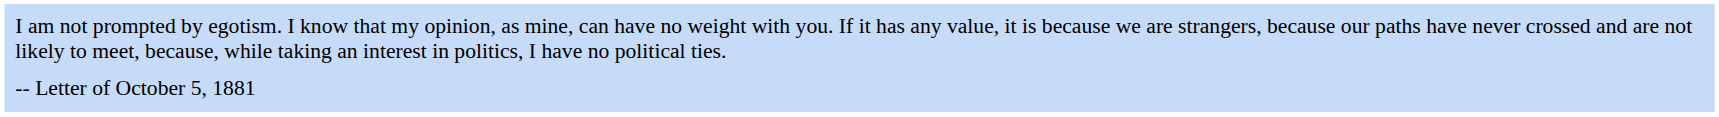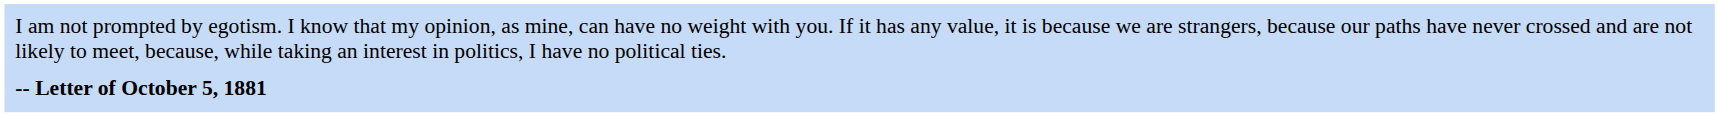(135, 89) normal -> (141, 89) bold
